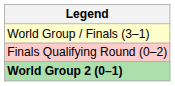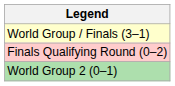(65, 72) bold -> (62, 72) normal
